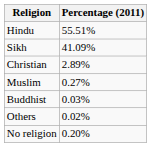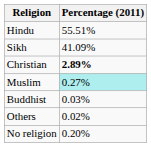(76, 64) normal -> (77, 64) bold
(76, 82) no background -> (76, 82) paleturquoise background
